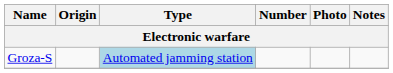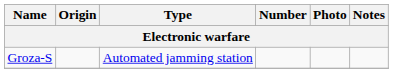(178, 57) lightblue background -> (178, 57) no background
